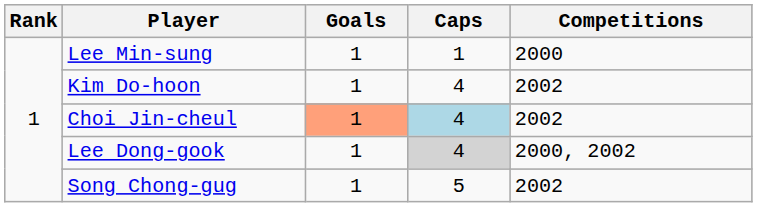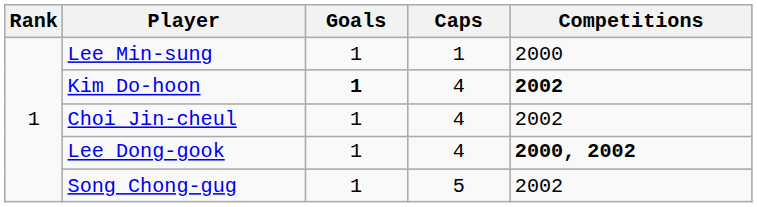(356, 87) normal -> (356, 87) bold
(539, 87) normal -> (539, 87) bold
(356, 120) lightsalmon background -> (356, 120) no background
(459, 120) lightblue background -> (459, 120) no background
(459, 153) lightgrey background -> (459, 153) no background
(575, 153) normal -> (575, 153) bold
